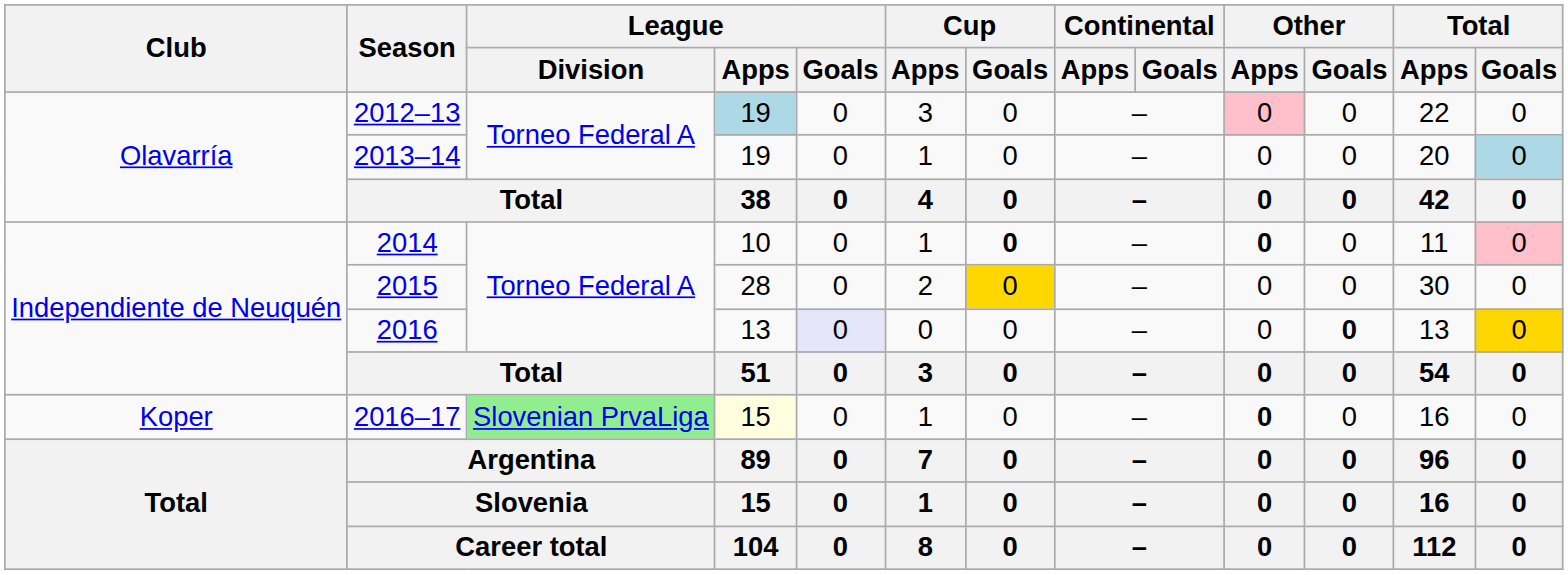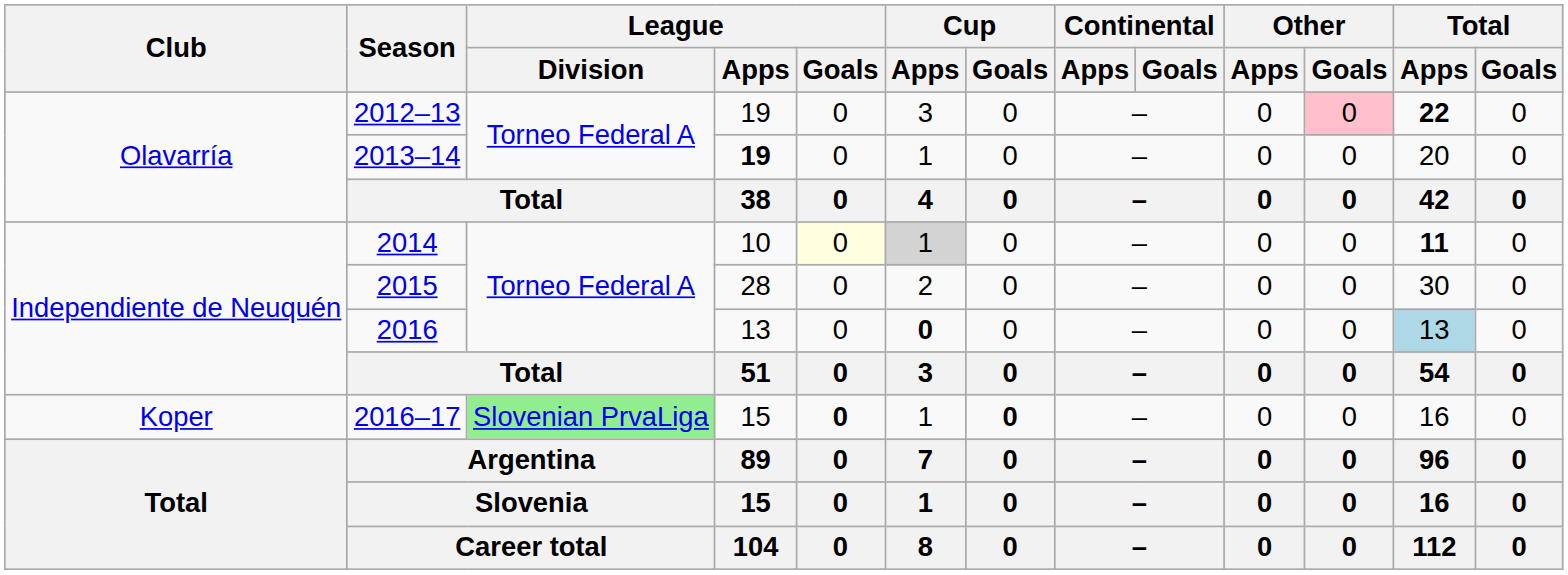(756, 112) lightblue background -> (756, 112) no background
(1265, 112) pink background -> (1265, 112) no background
(1349, 112) no background -> (1349, 112) pink background
(1434, 112) normal -> (1434, 112) bold
(756, 156) normal -> (756, 156) bold
(1519, 156) lightblue background -> (1519, 156) no background
(840, 243) no background -> (840, 243) lightyellow background
(925, 243) no background -> (925, 243) lightgrey background
(1010, 243) bold -> (1010, 243) normal
(1265, 243) bold -> (1265, 243) normal
(1434, 243) normal -> (1434, 243) bold
(1519, 243) pink background -> (1519, 243) no background
(1010, 286) gold background -> (1010, 286) no background
(840, 329) lavender background -> (840, 329) no background
(925, 329) normal -> (925, 329) bold
(1349, 329) bold -> (1349, 329) normal
(1434, 329) no background -> (1434, 329) lightblue background
(1519, 329) gold background -> (1519, 329) no background
(756, 416) lightyellow background -> (756, 416) no background
(840, 416) normal -> (840, 416) bold
(1010, 416) normal -> (1010, 416) bold
(1265, 416) bold -> (1265, 416) normal
